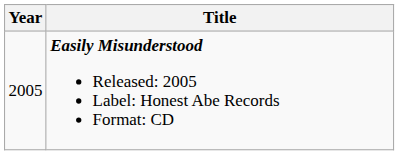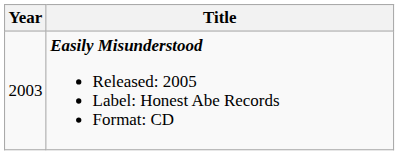(25, 90) 2005 -> (25, 90) 2003
